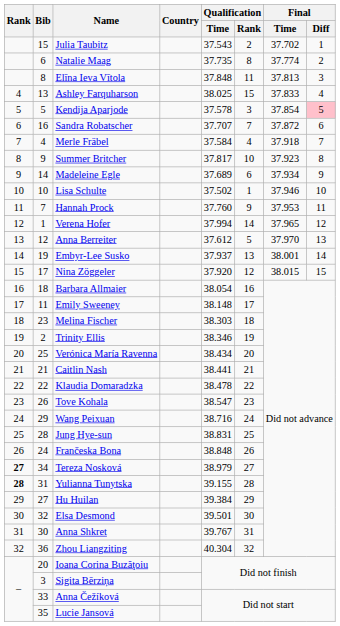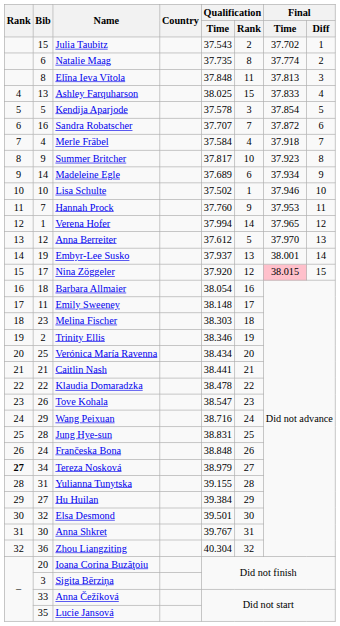(321, 110) pink background -> (321, 110) no background
(285, 272) no background -> (285, 272) pink background
(19, 483) bold -> (19, 483) normal
